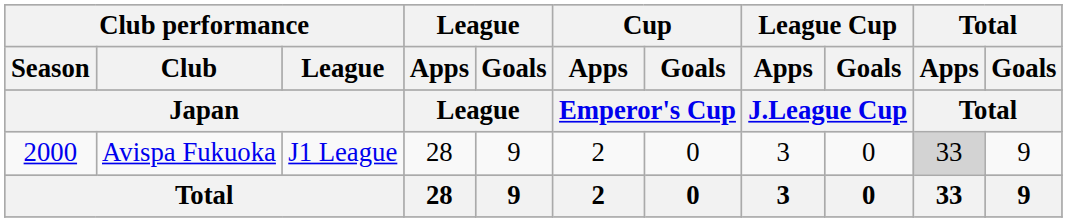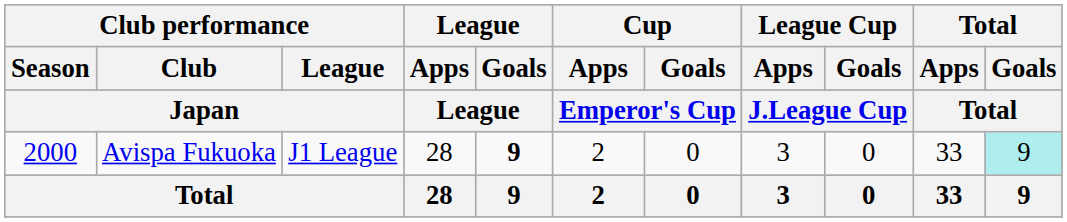(514, 152) normal -> (514, 152) bold
(949, 152) lightgrey background -> (949, 152) no background
(1024, 152) no background -> (1024, 152) paleturquoise background
